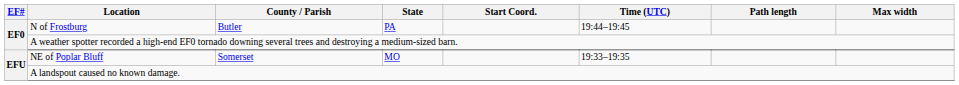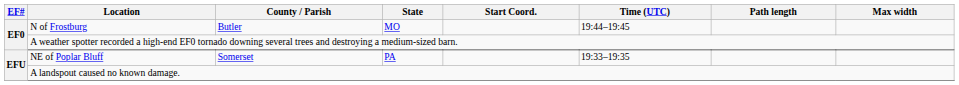(390, 27) PA -> (392, 27) MO
(392, 57) MO -> (390, 57) PA
